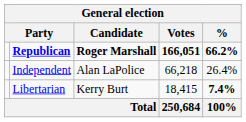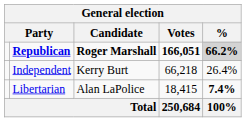(222, 51) no background -> (222, 51) lightgrey background
(111, 70) Alan LaPolice -> (102, 70) Kerry Burt
(102, 88) Kerry Burt -> (111, 88) Alan LaPolice
